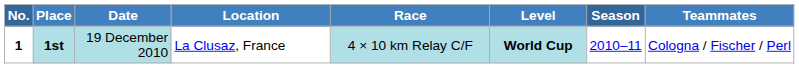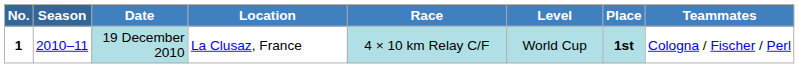columns swapped: (616, 15) <-> (54, 15)
(538, 45) bold -> (555, 45) normal
